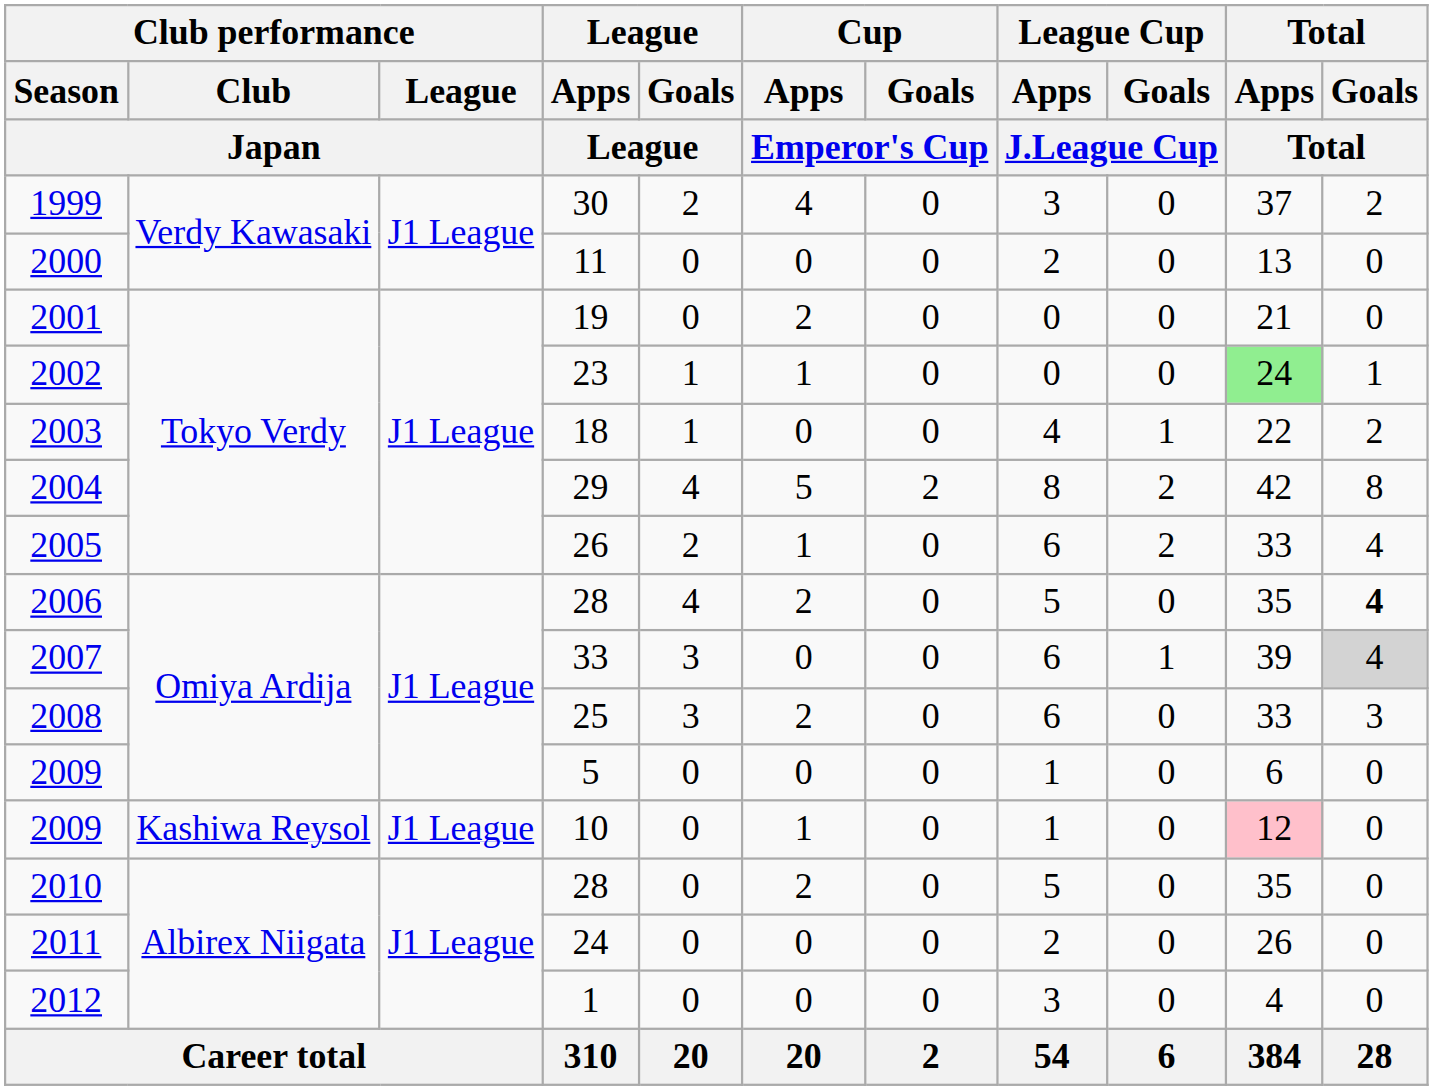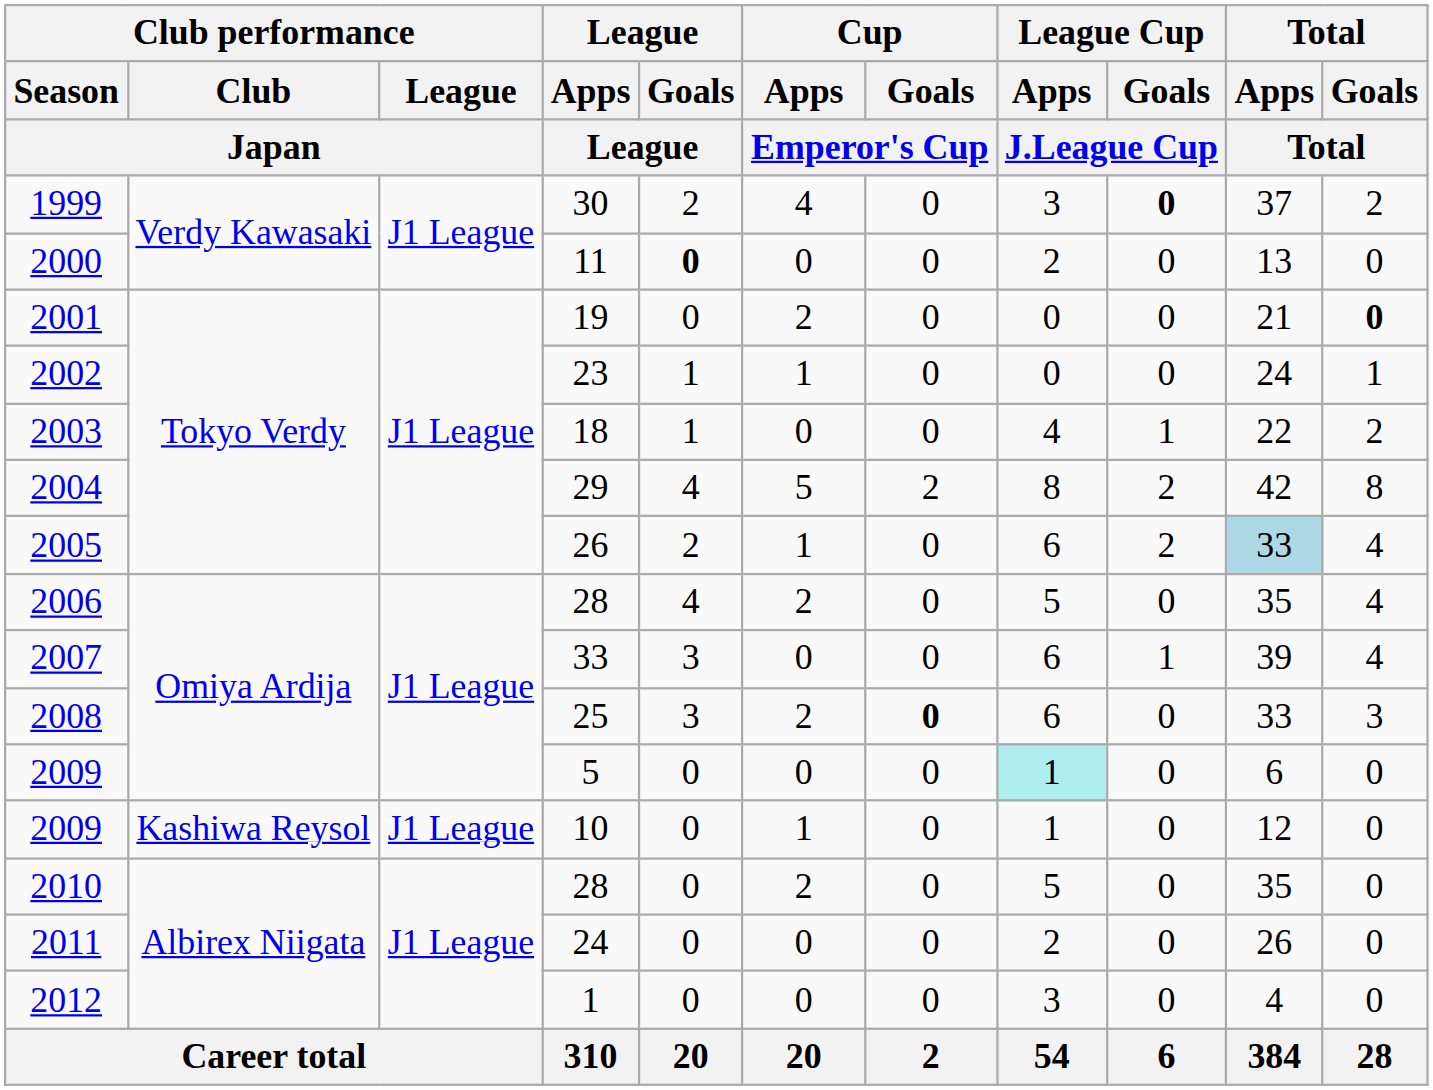(1166, 203) normal -> (1166, 203) bold
(691, 260) normal -> (691, 260) bold
(1374, 317) normal -> (1374, 317) bold
(1274, 373) lightgreen background -> (1274, 373) no background
(1274, 544) no background -> (1274, 544) lightblue background
(1374, 601) bold -> (1374, 601) normal
(1374, 658) lightgrey background -> (1374, 658) no background
(931, 714) normal -> (931, 715) bold
(1052, 771) no background -> (1052, 771) paleturquoise background
(1274, 828) pink background -> (1274, 828) no background
